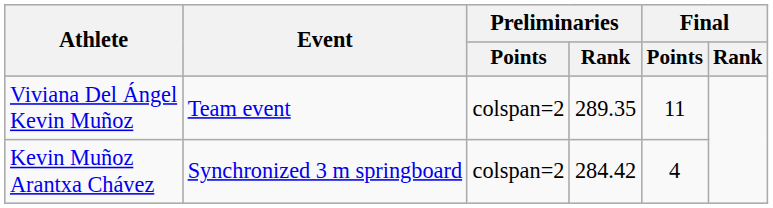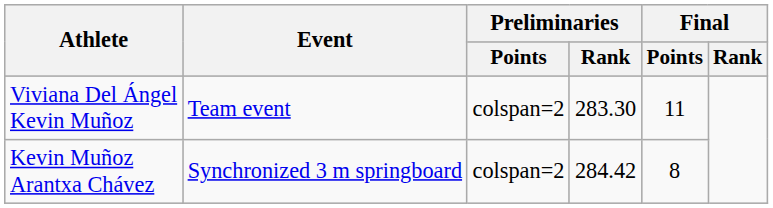(606, 108) 289.35 -> (606, 108) 283.30
(675, 171) 4 -> (675, 171) 8
